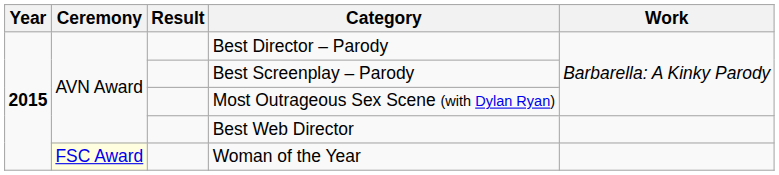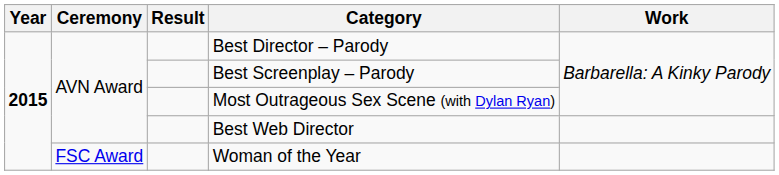(99, 156) lightyellow background -> (99, 156) no background
